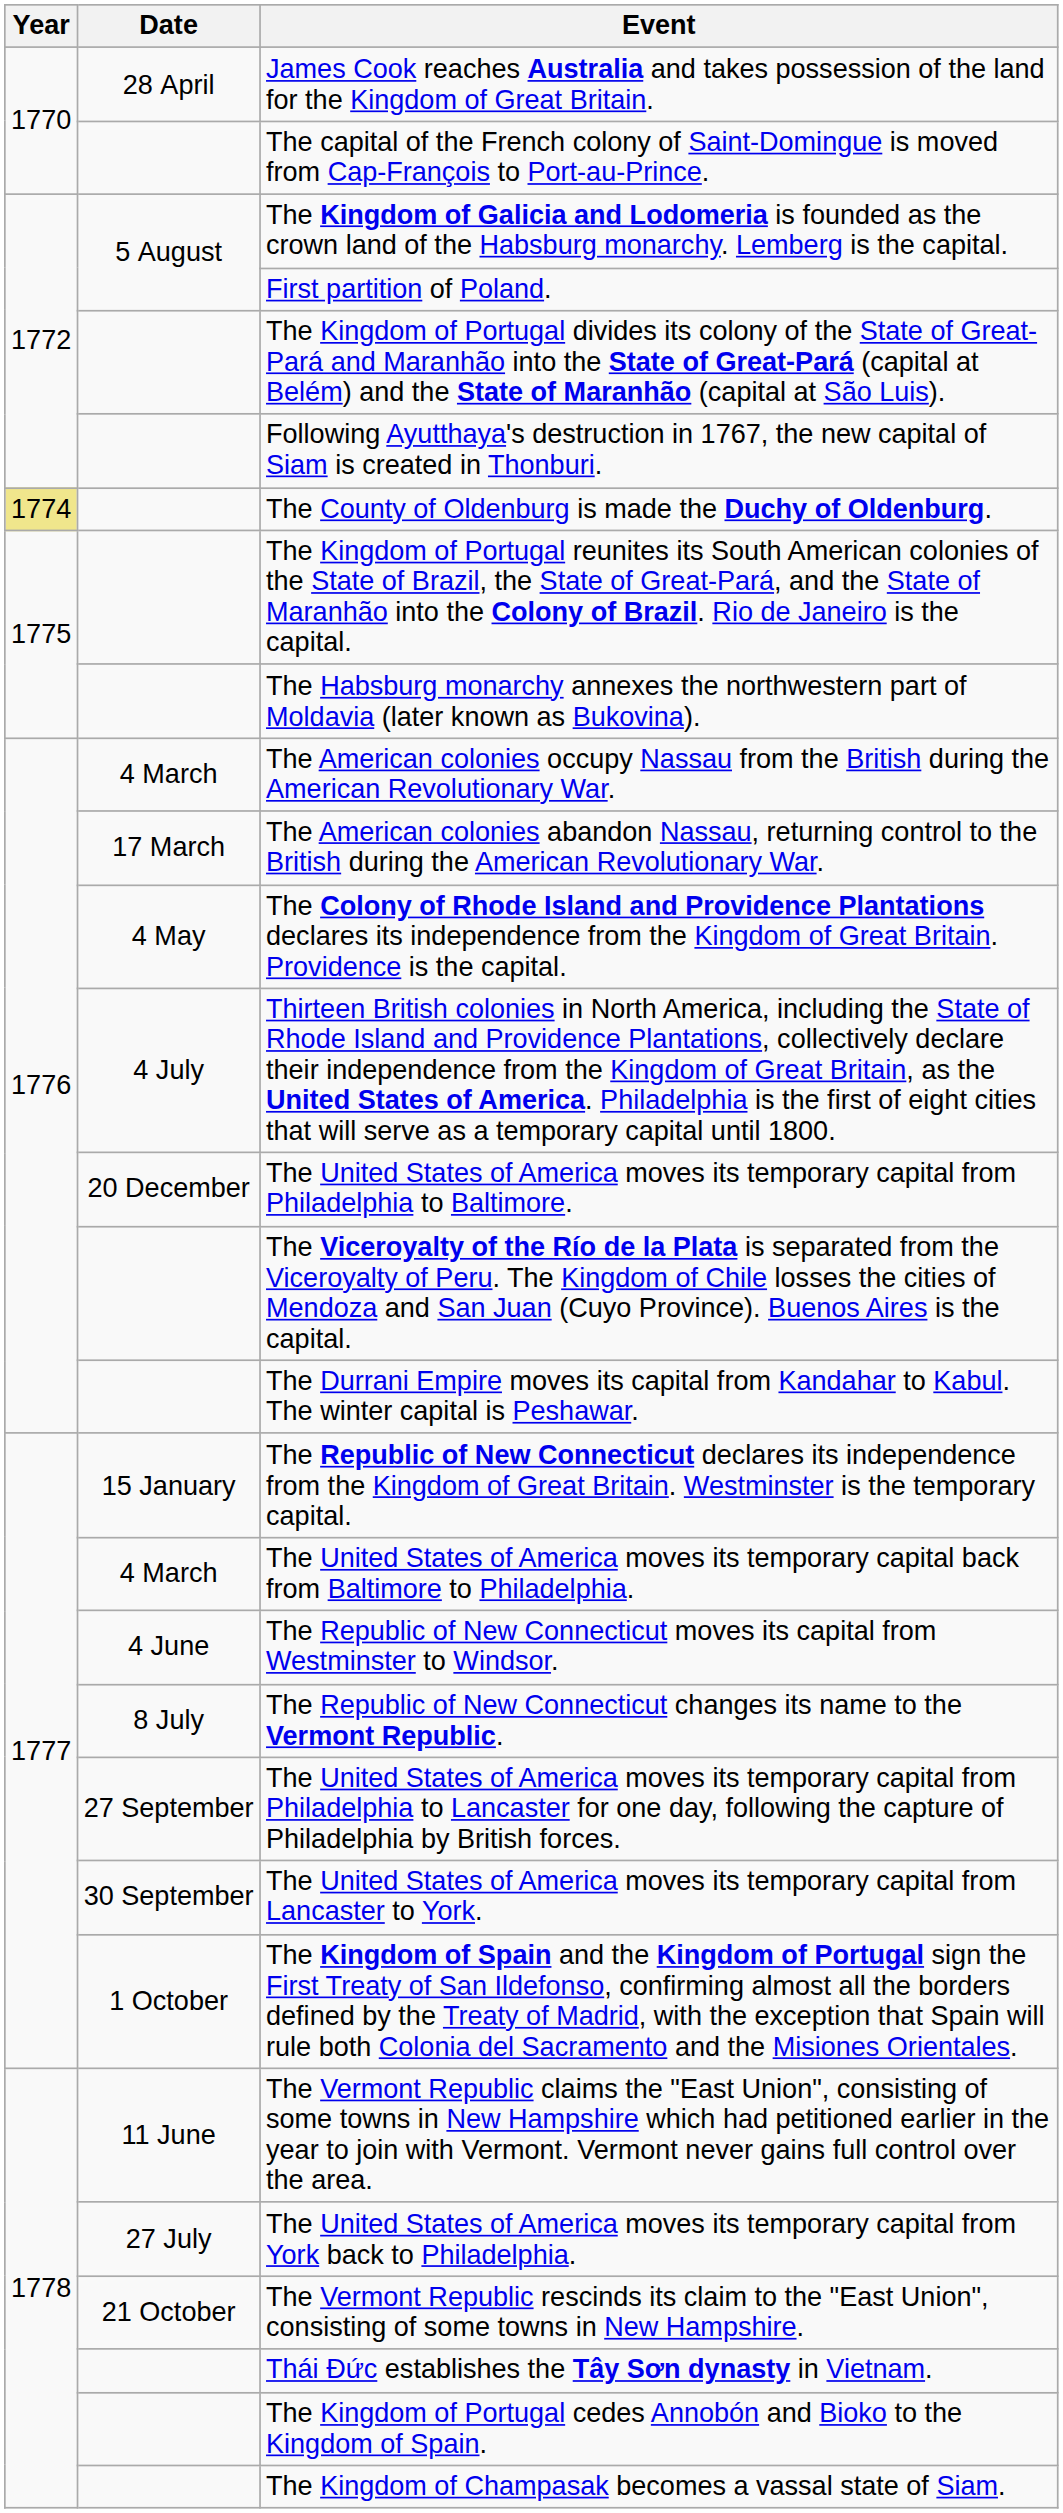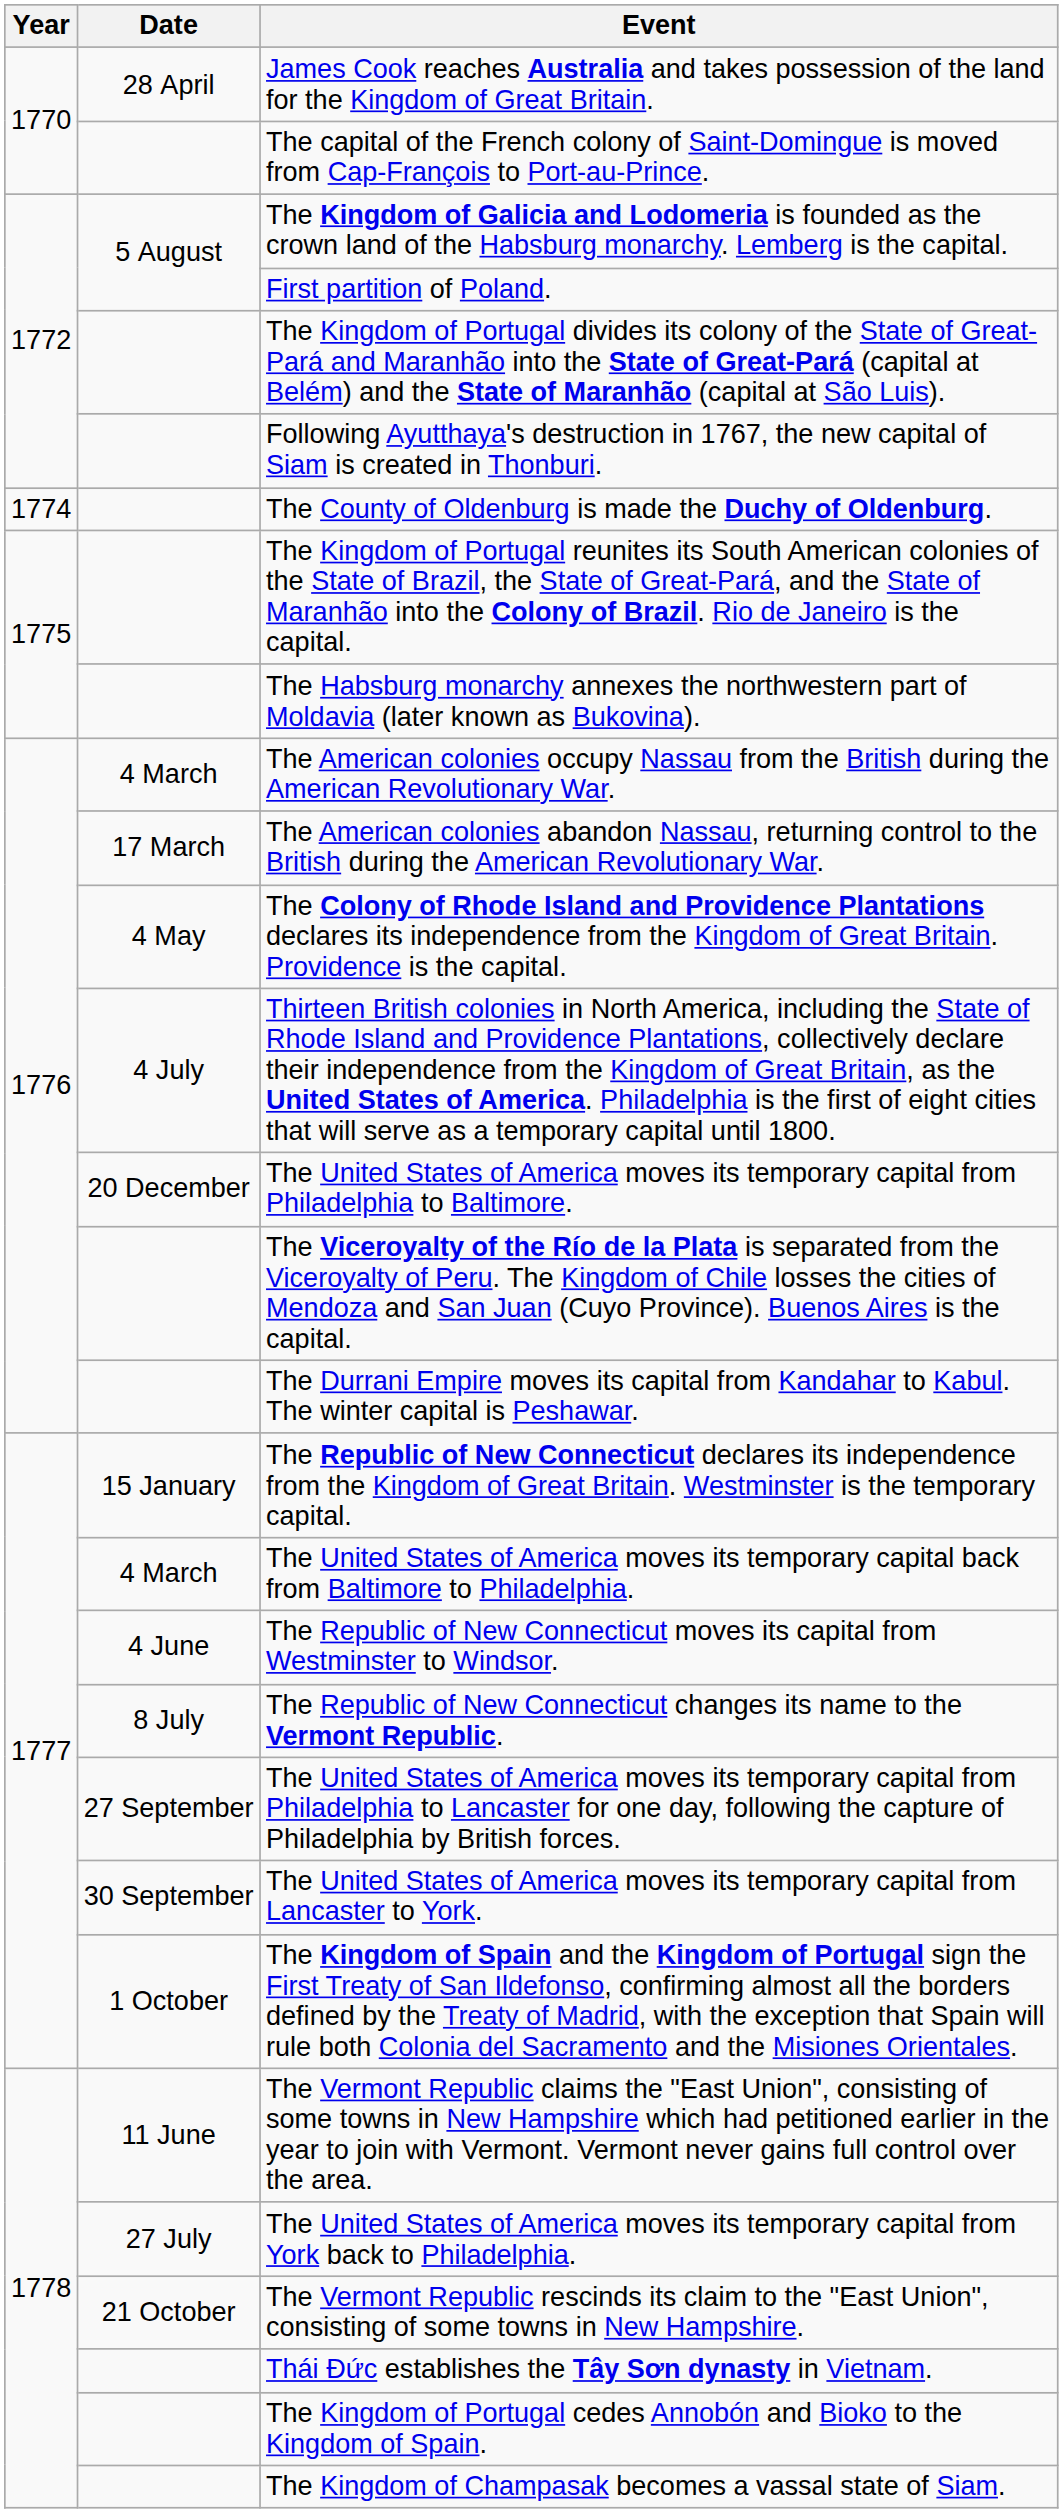(41, 508) khaki background -> (41, 508) no background
